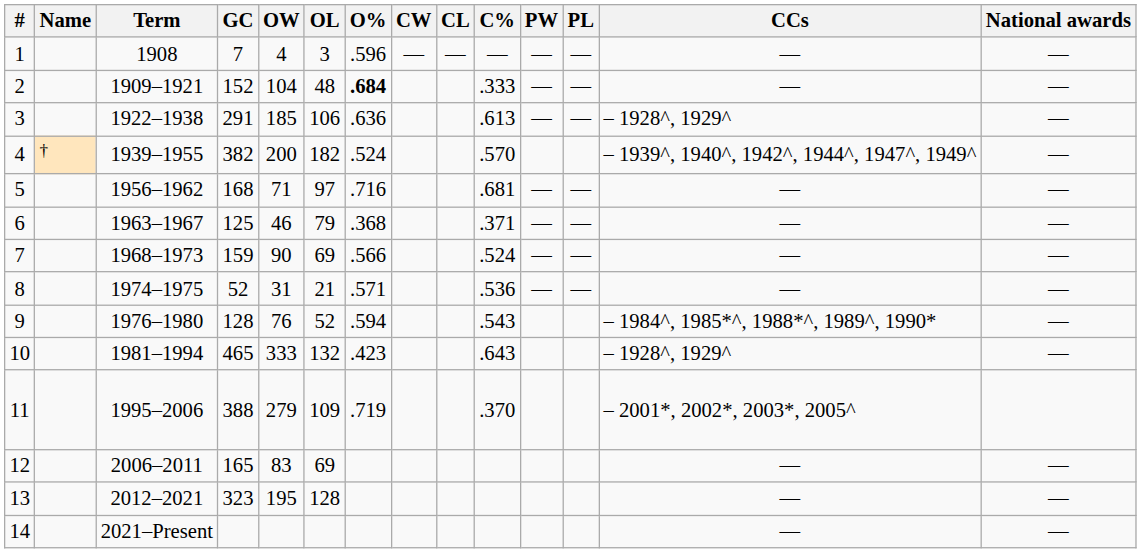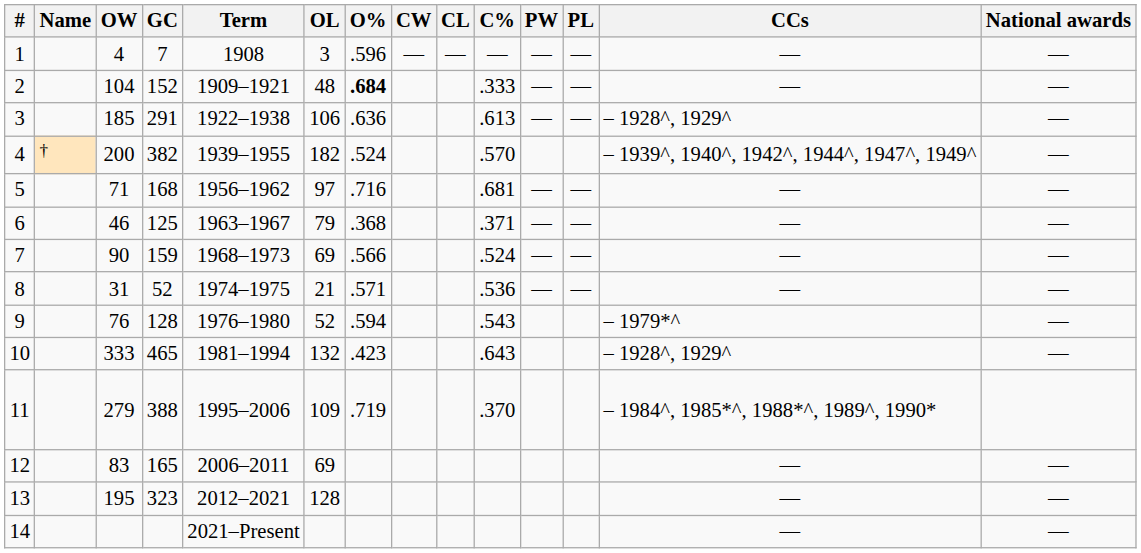columns swapped: (157, 20) <-> (281, 20)
(770, 321) – 1984^, 1985*^, 1988*^, 1989^, 1990* -> (642, 321) – 1979*^
(730, 409) – 2001*, 2002*, 2003*, 2005^ -> (770, 409) – 1984^, 1985*^, 1988*^, 1989^, 1990*
